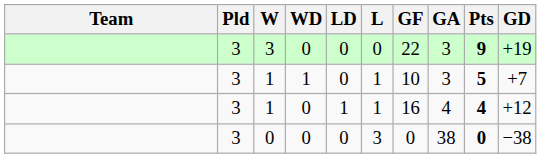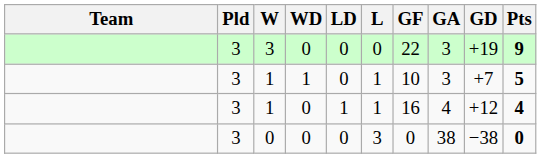columns swapped: (517, 19) <-> (481, 19)
